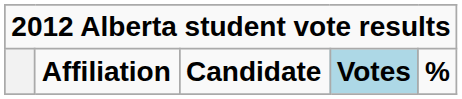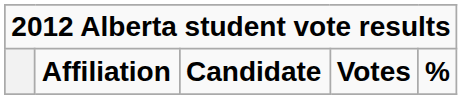(374, 71) lightblue background -> (374, 71) no background
